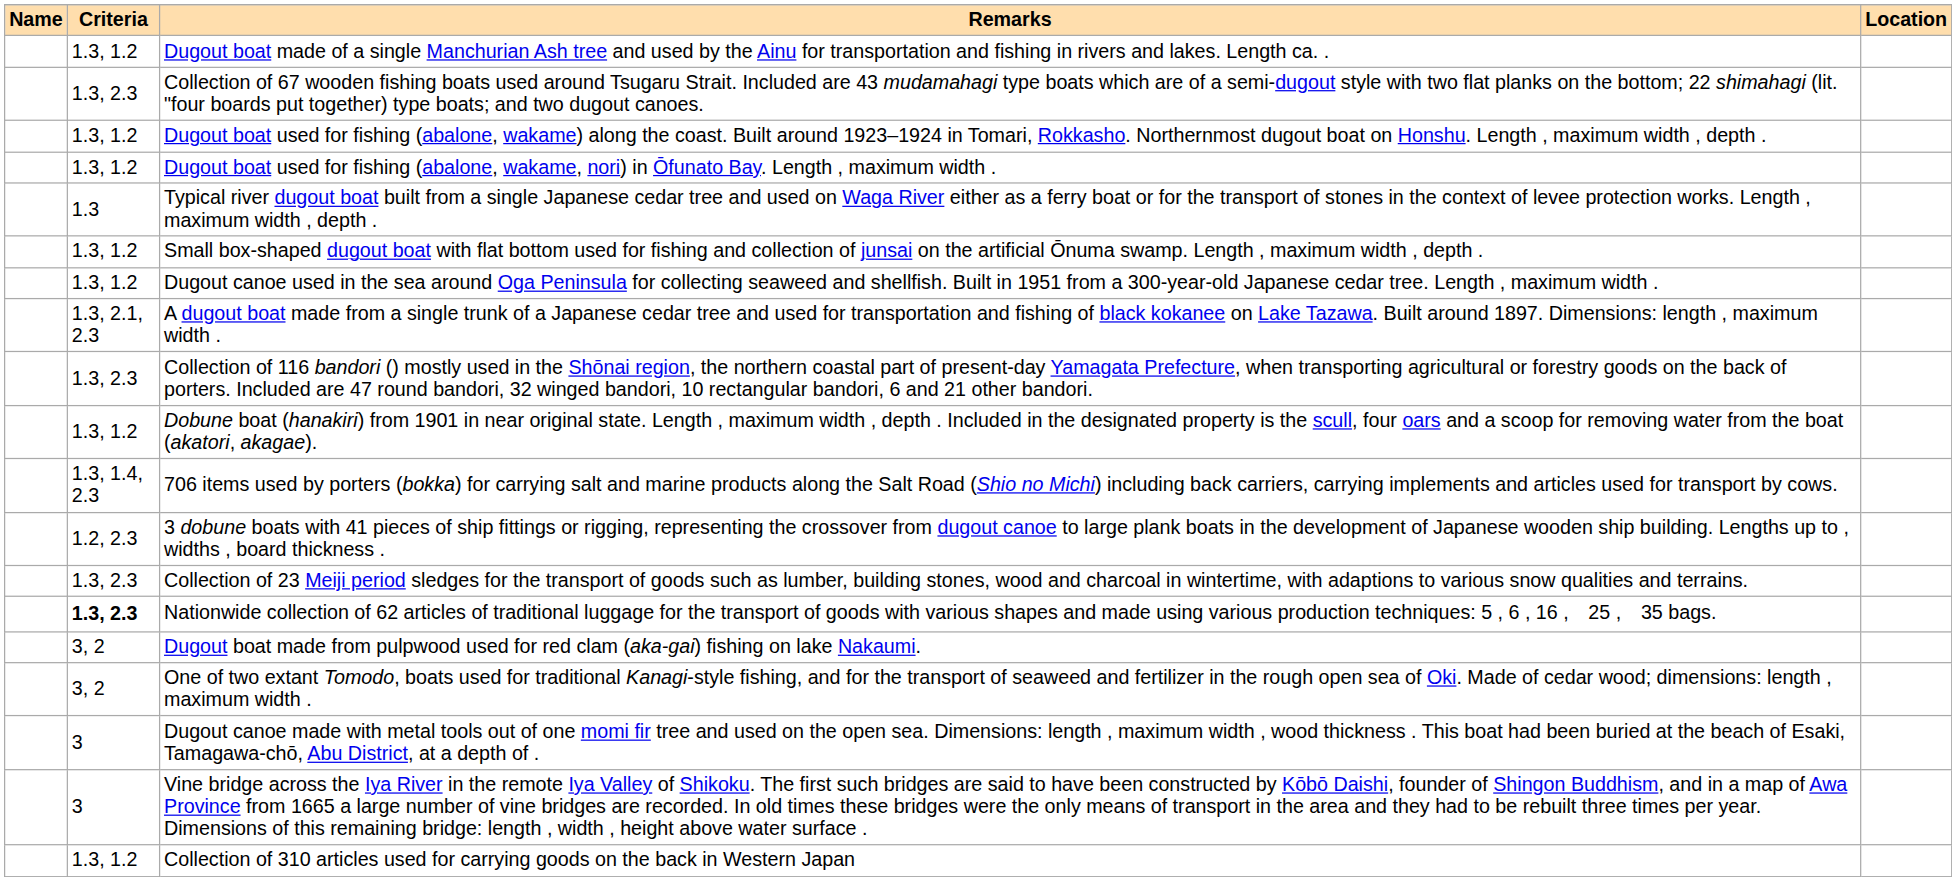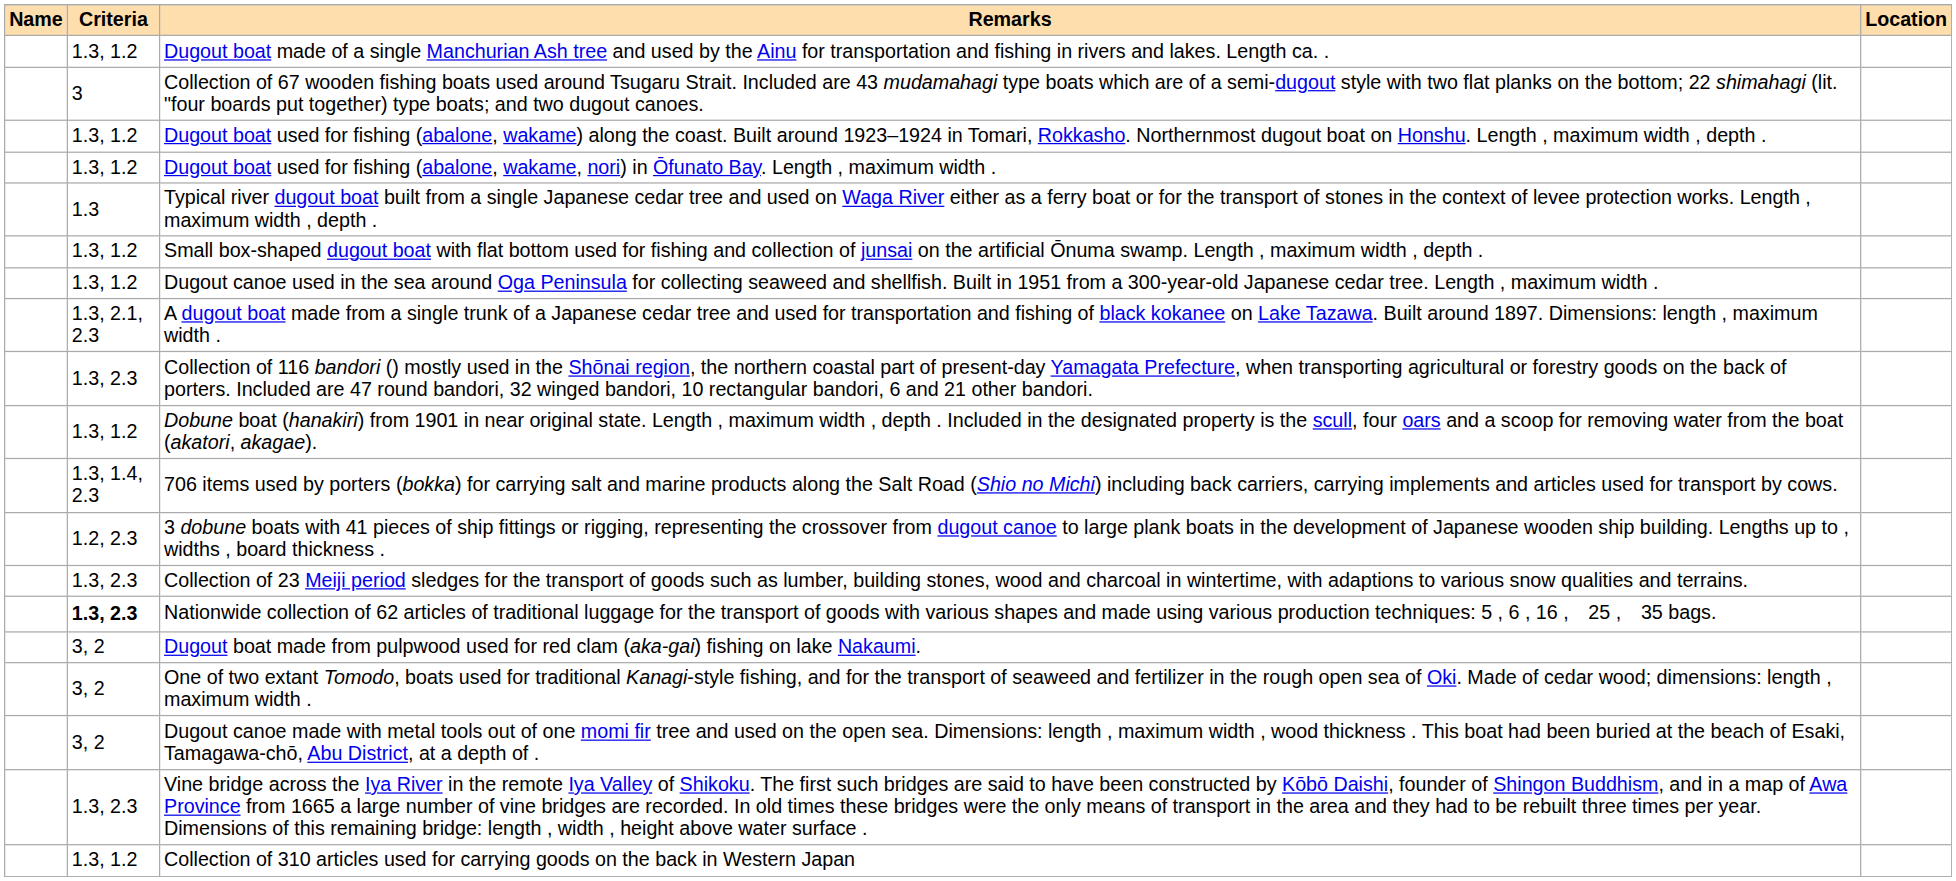(105, 93) 1.3, 2.3 -> (77, 93) 3
(77, 742) 3 -> (88, 742) 3, 2
(77, 806) 3 -> (105, 806) 1.3, 2.3
